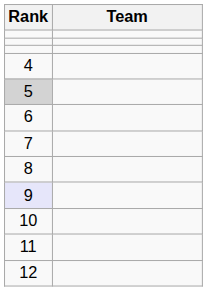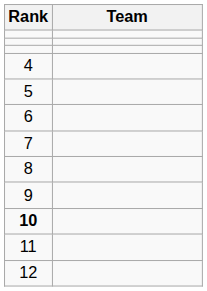(28, 91) lightgrey background -> (28, 91) no background
(28, 195) lavender background -> (28, 195) no background
(28, 221) normal -> (28, 221) bold
